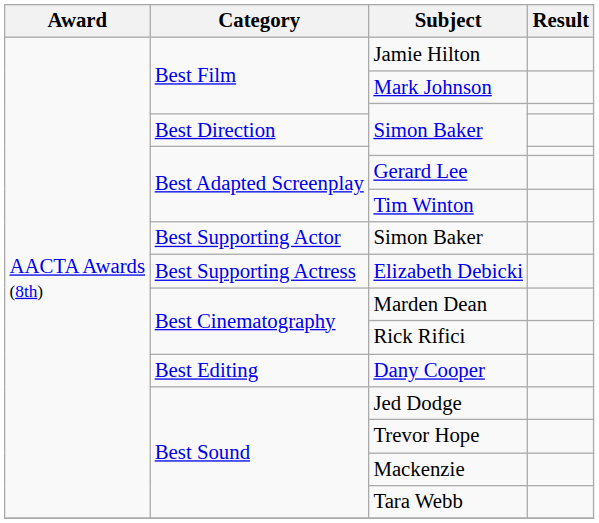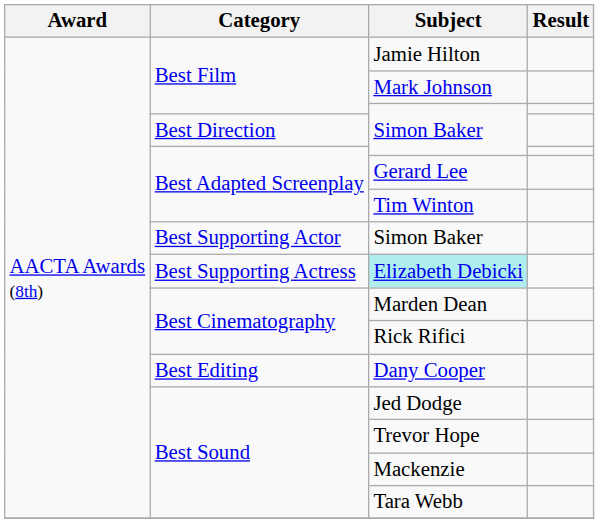(448, 271) no background -> (448, 271) paleturquoise background
